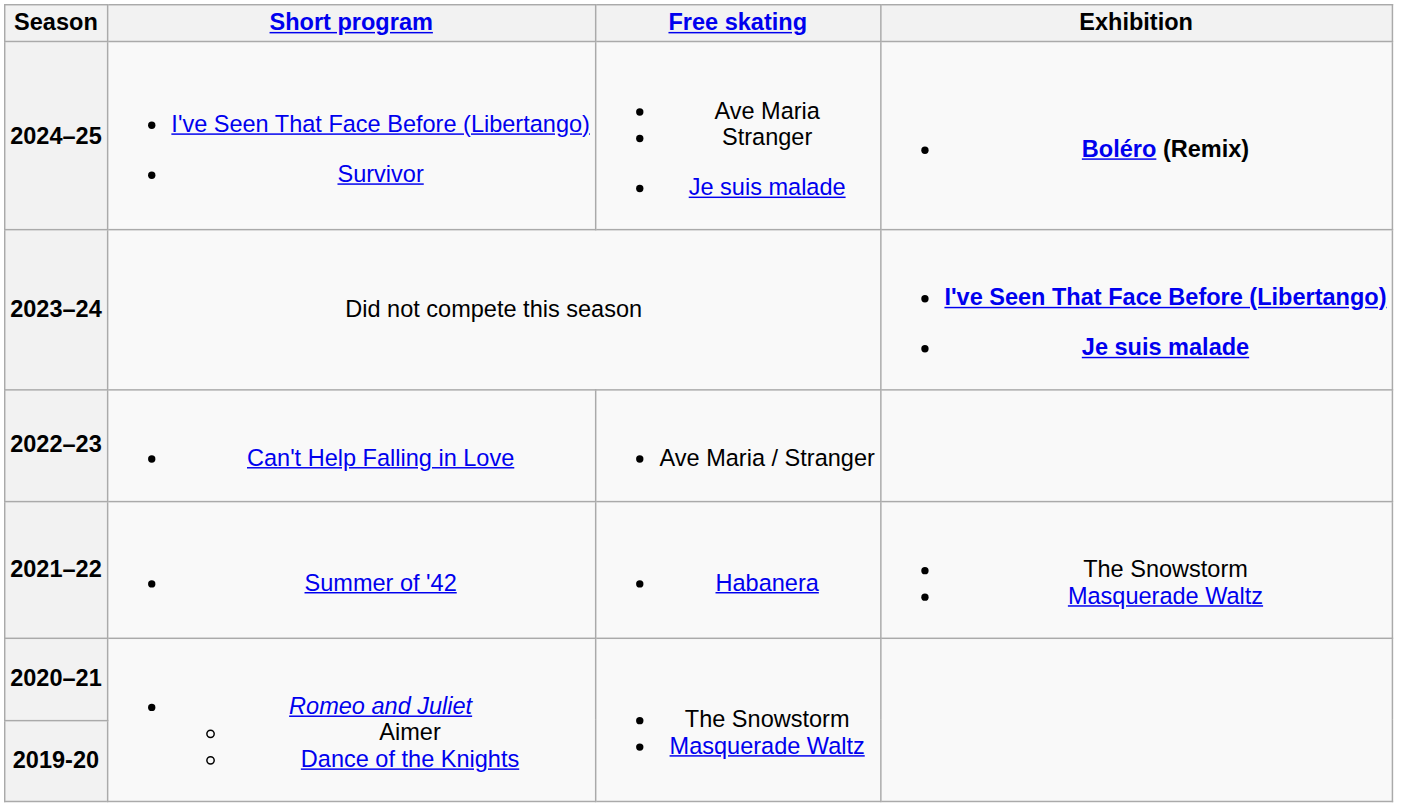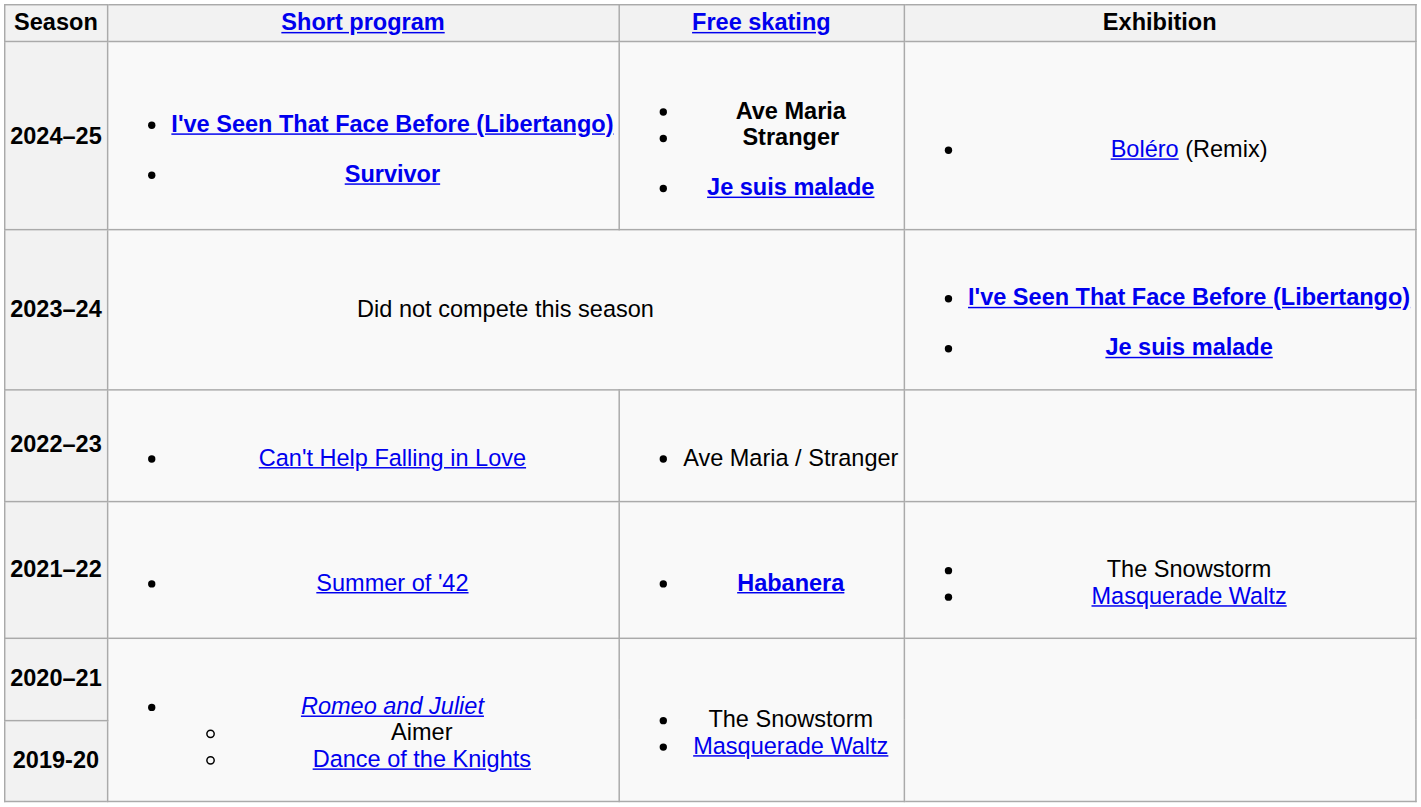(351, 149) normal -> (363, 149) bold
(738, 149) normal -> (761, 149) bold
(1136, 149) bold -> (1160, 149) normal
(738, 583) normal -> (761, 583) bold
